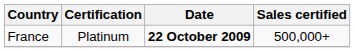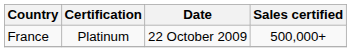(199, 36) bold -> (198, 36) normal
